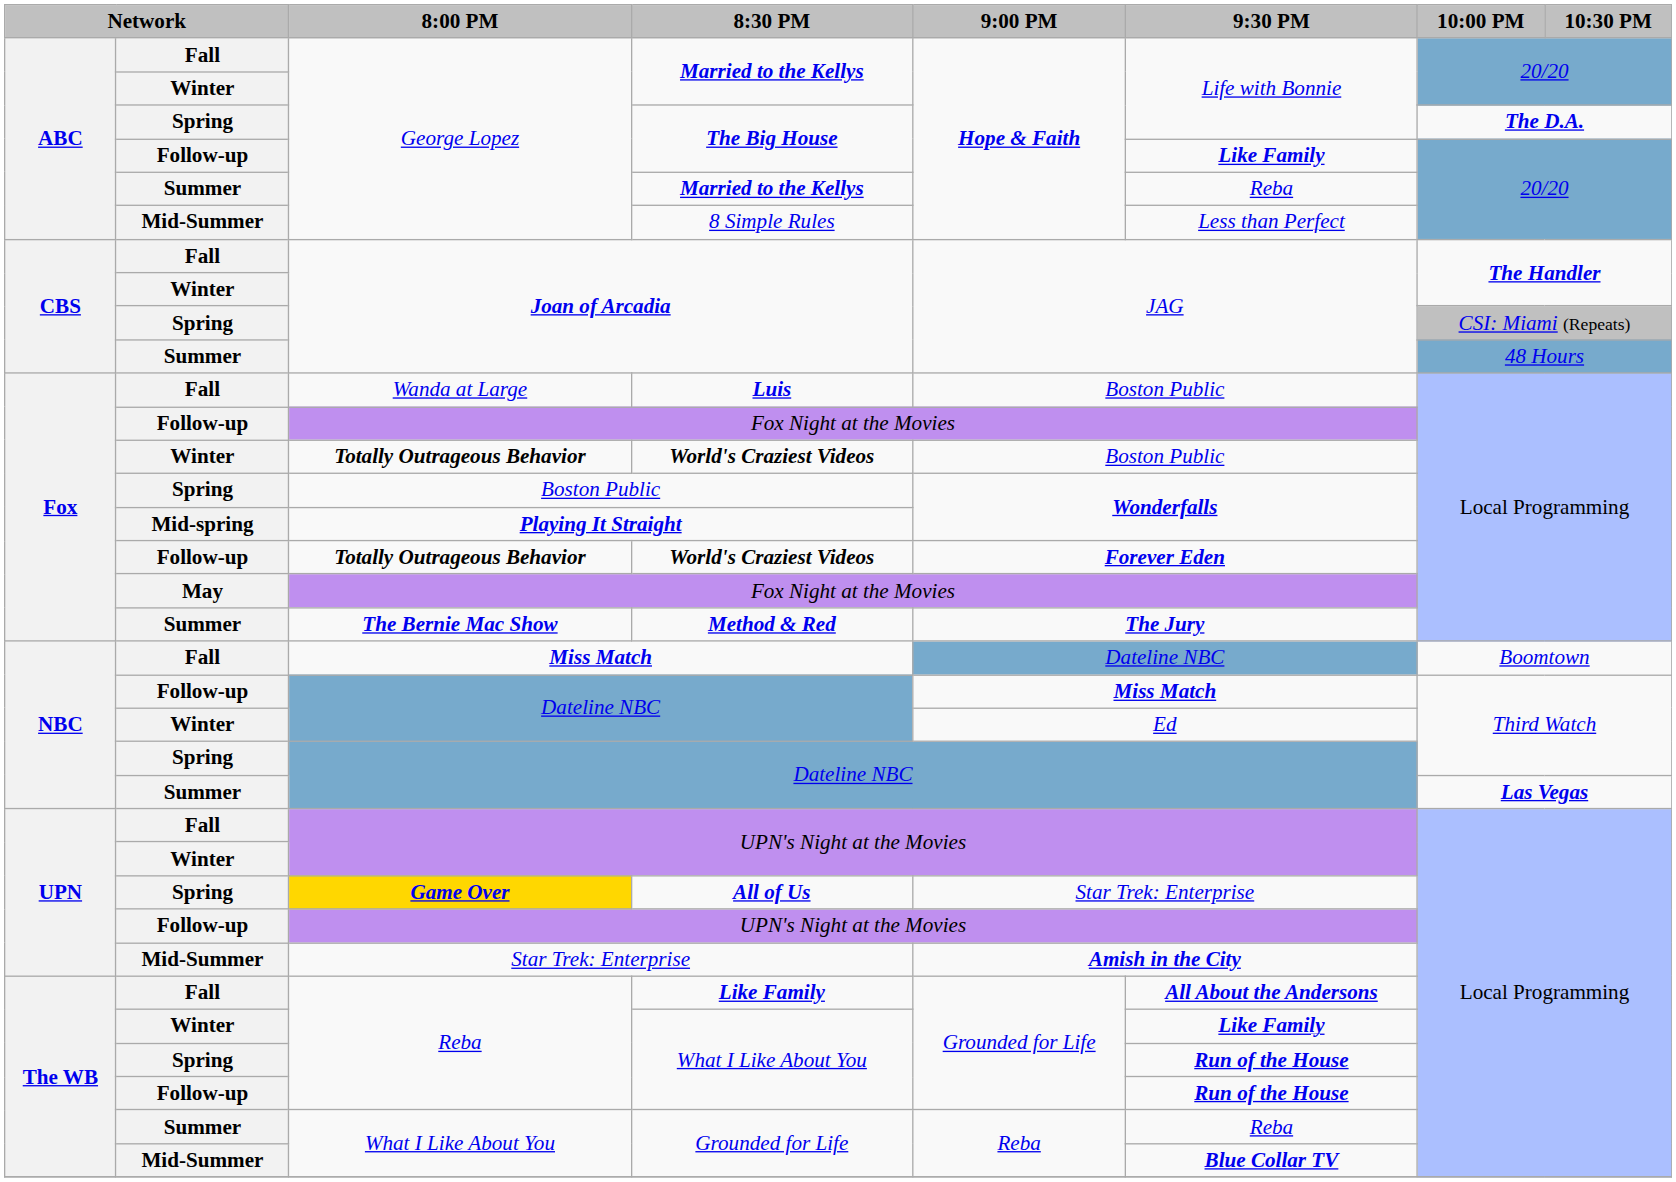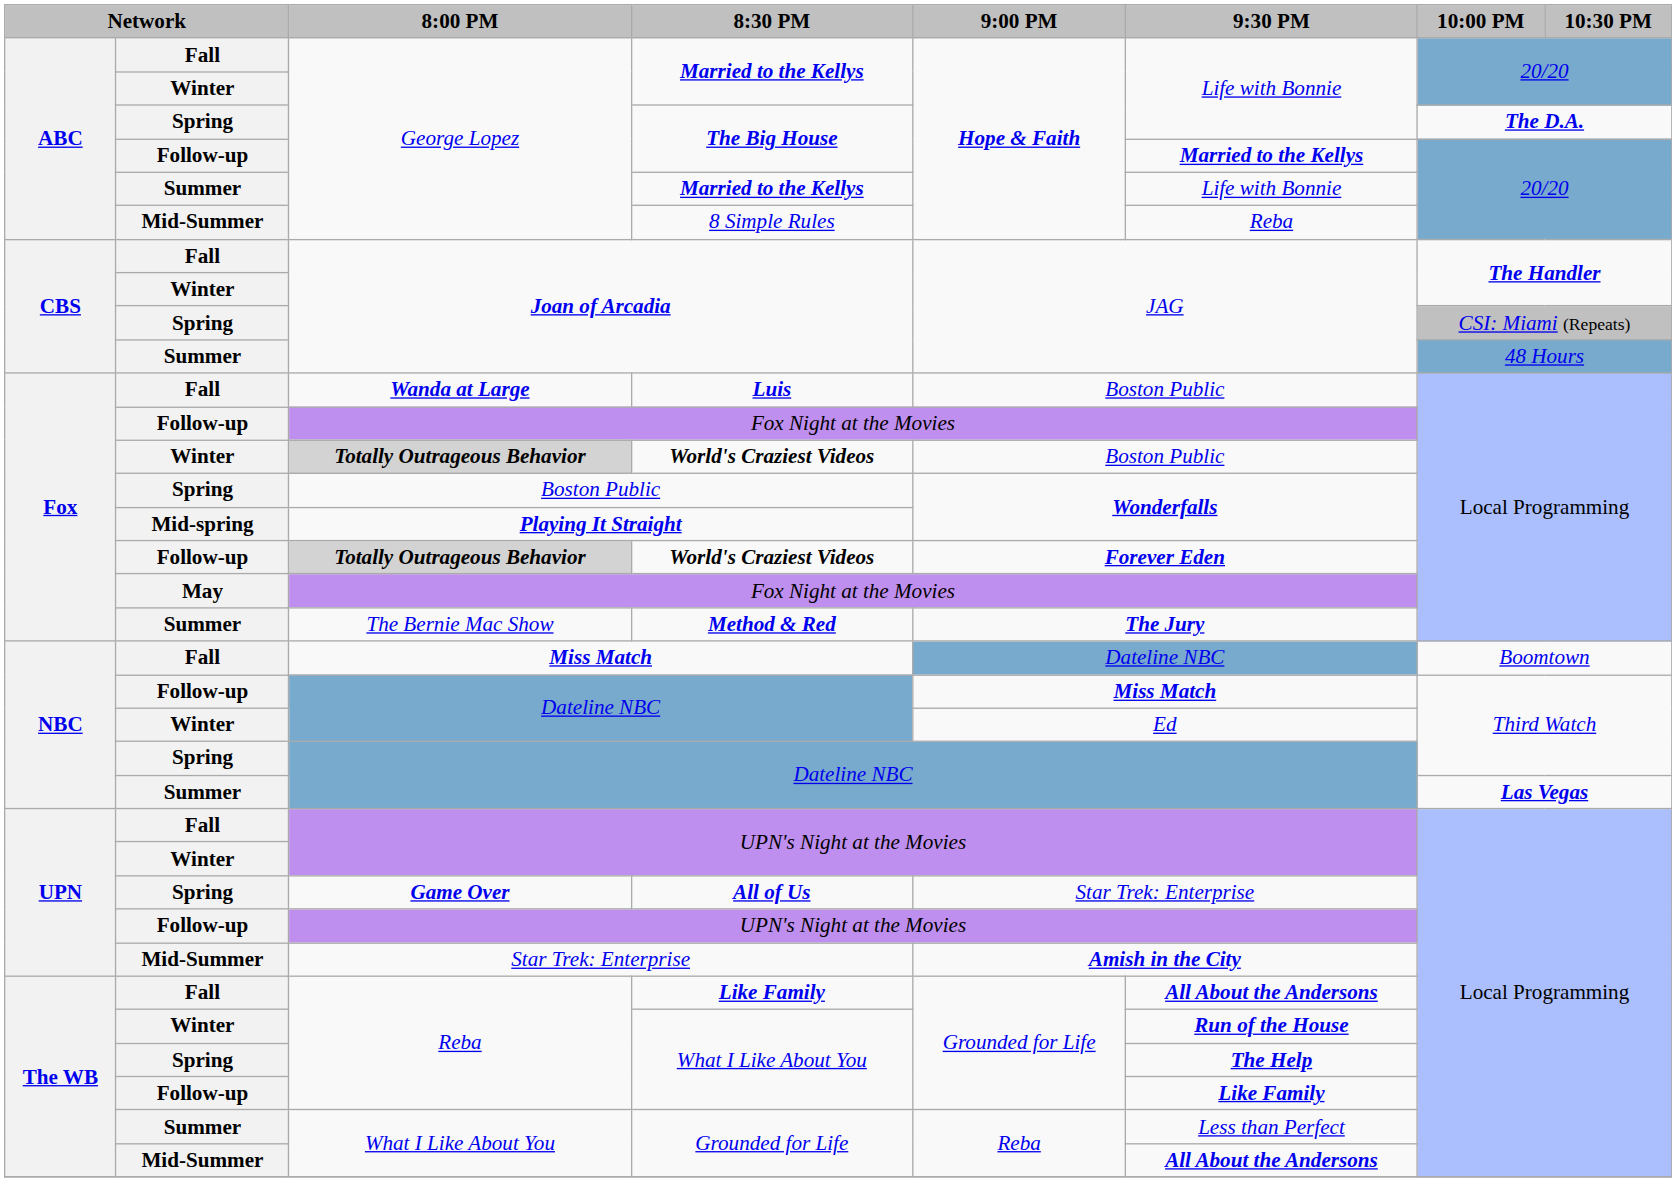(1271, 155) Like Family -> (1271, 155) Married to the Kellys
(1271, 188) Reba -> (1271, 188) Life with Bonnie
(1271, 222) Less than Perfect -> (1271, 222) Reba
(460, 389) normal -> (460, 389) bold
(460, 456) no background -> (460, 456) lightgrey background
(460, 557) no background -> (460, 557) lightgrey background
(460, 624) bold -> (460, 624) normal
(460, 892) gold background -> (460, 892) no background
(1271, 1026) Like Family -> (1271, 1026) Run of the House
(1271, 1059) Run of the House -> (1271, 1059) The Help
(1271, 1093) Run of the House -> (1271, 1093) Like Family
(1271, 1126) Reba -> (1271, 1126) Less than Perfect
(1271, 1160) Blue Collar TV -> (1271, 1160) All About the Andersons
